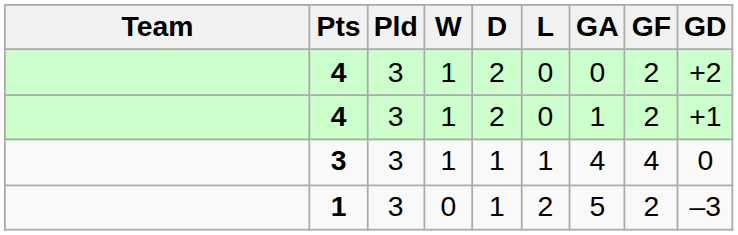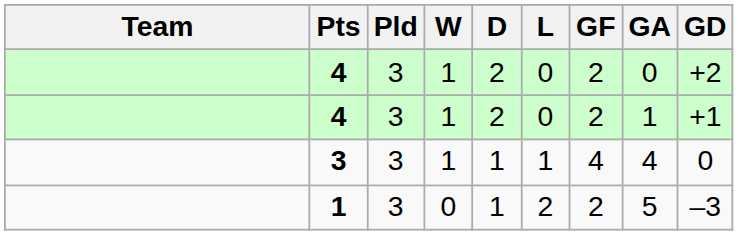columns swapped: (651, 26) <-> (597, 26)
